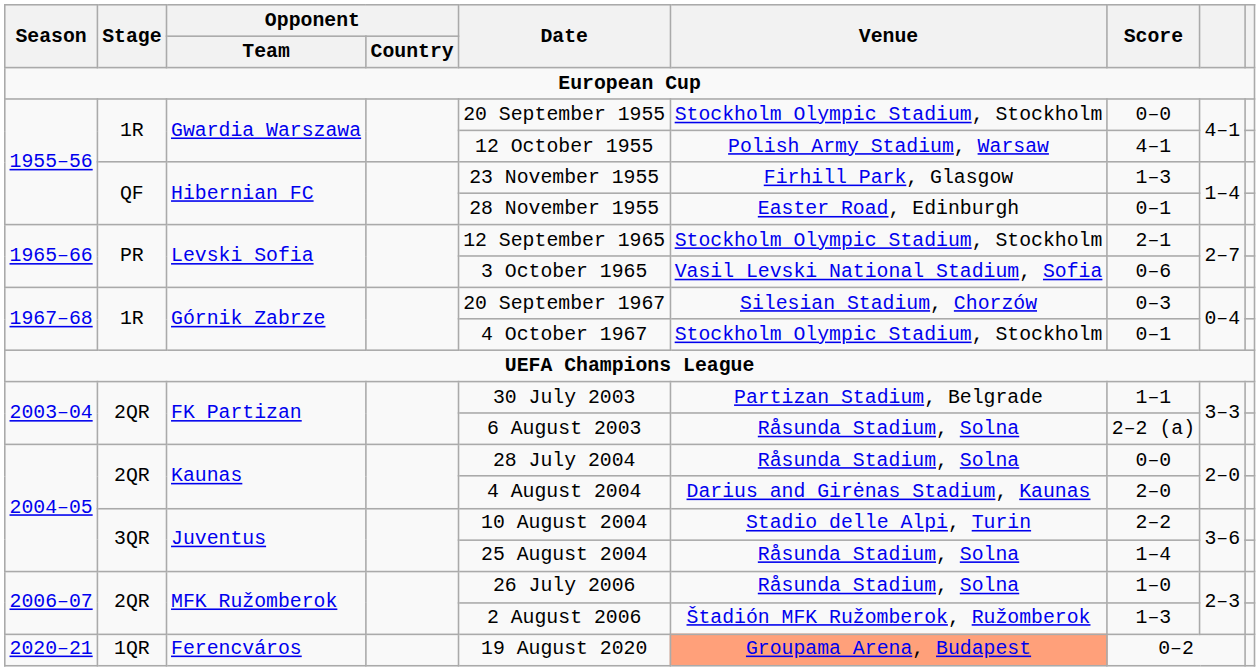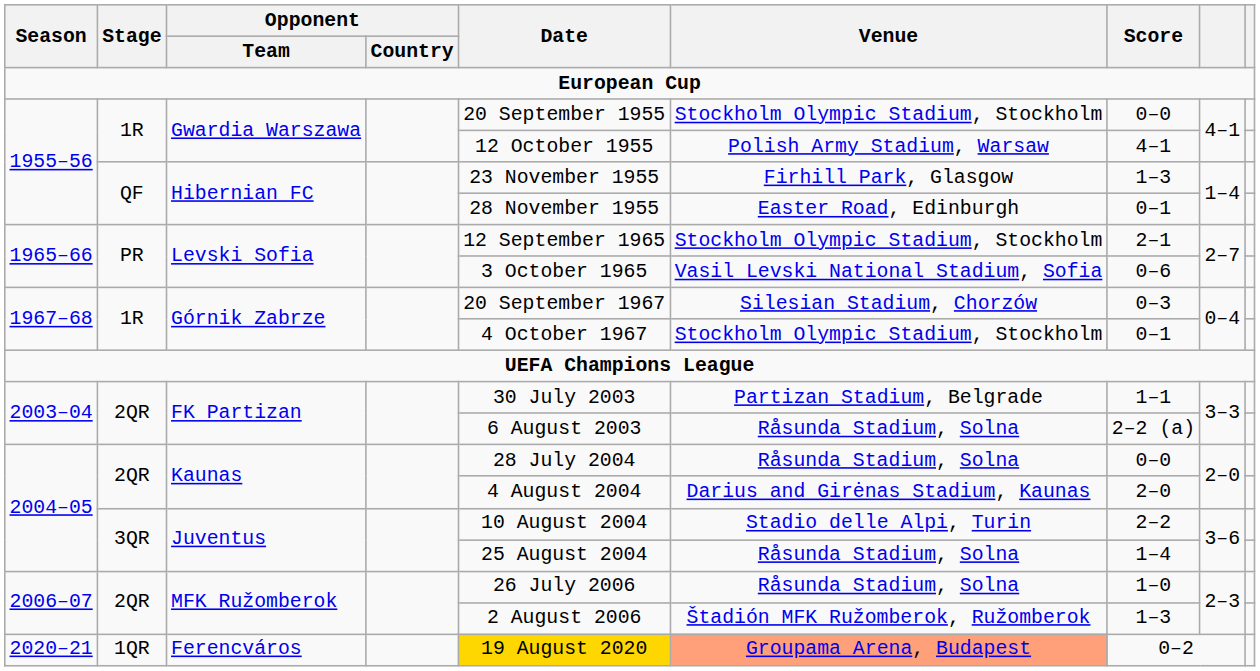(564, 649) no background -> (564, 649) gold background
